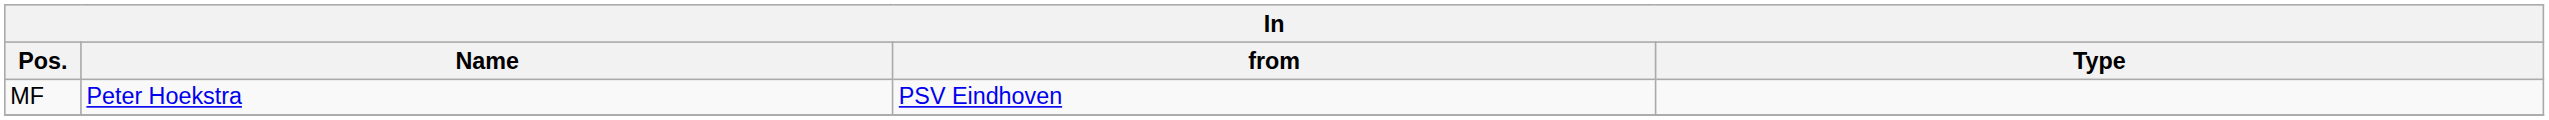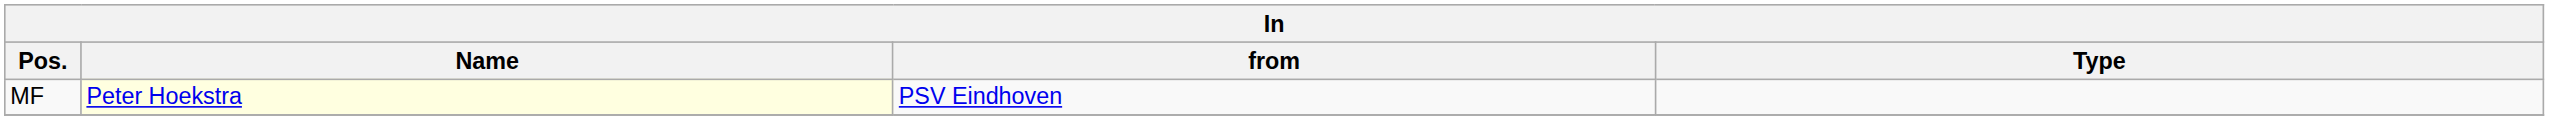(164, 97) no background -> (164, 97) lightyellow background
